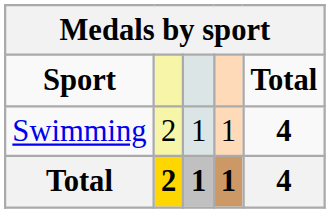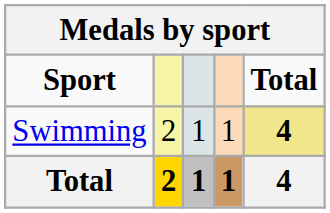(284, 130) no background -> (284, 130) khaki background
